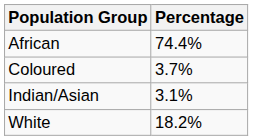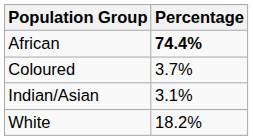(178, 43) normal -> (178, 43) bold
